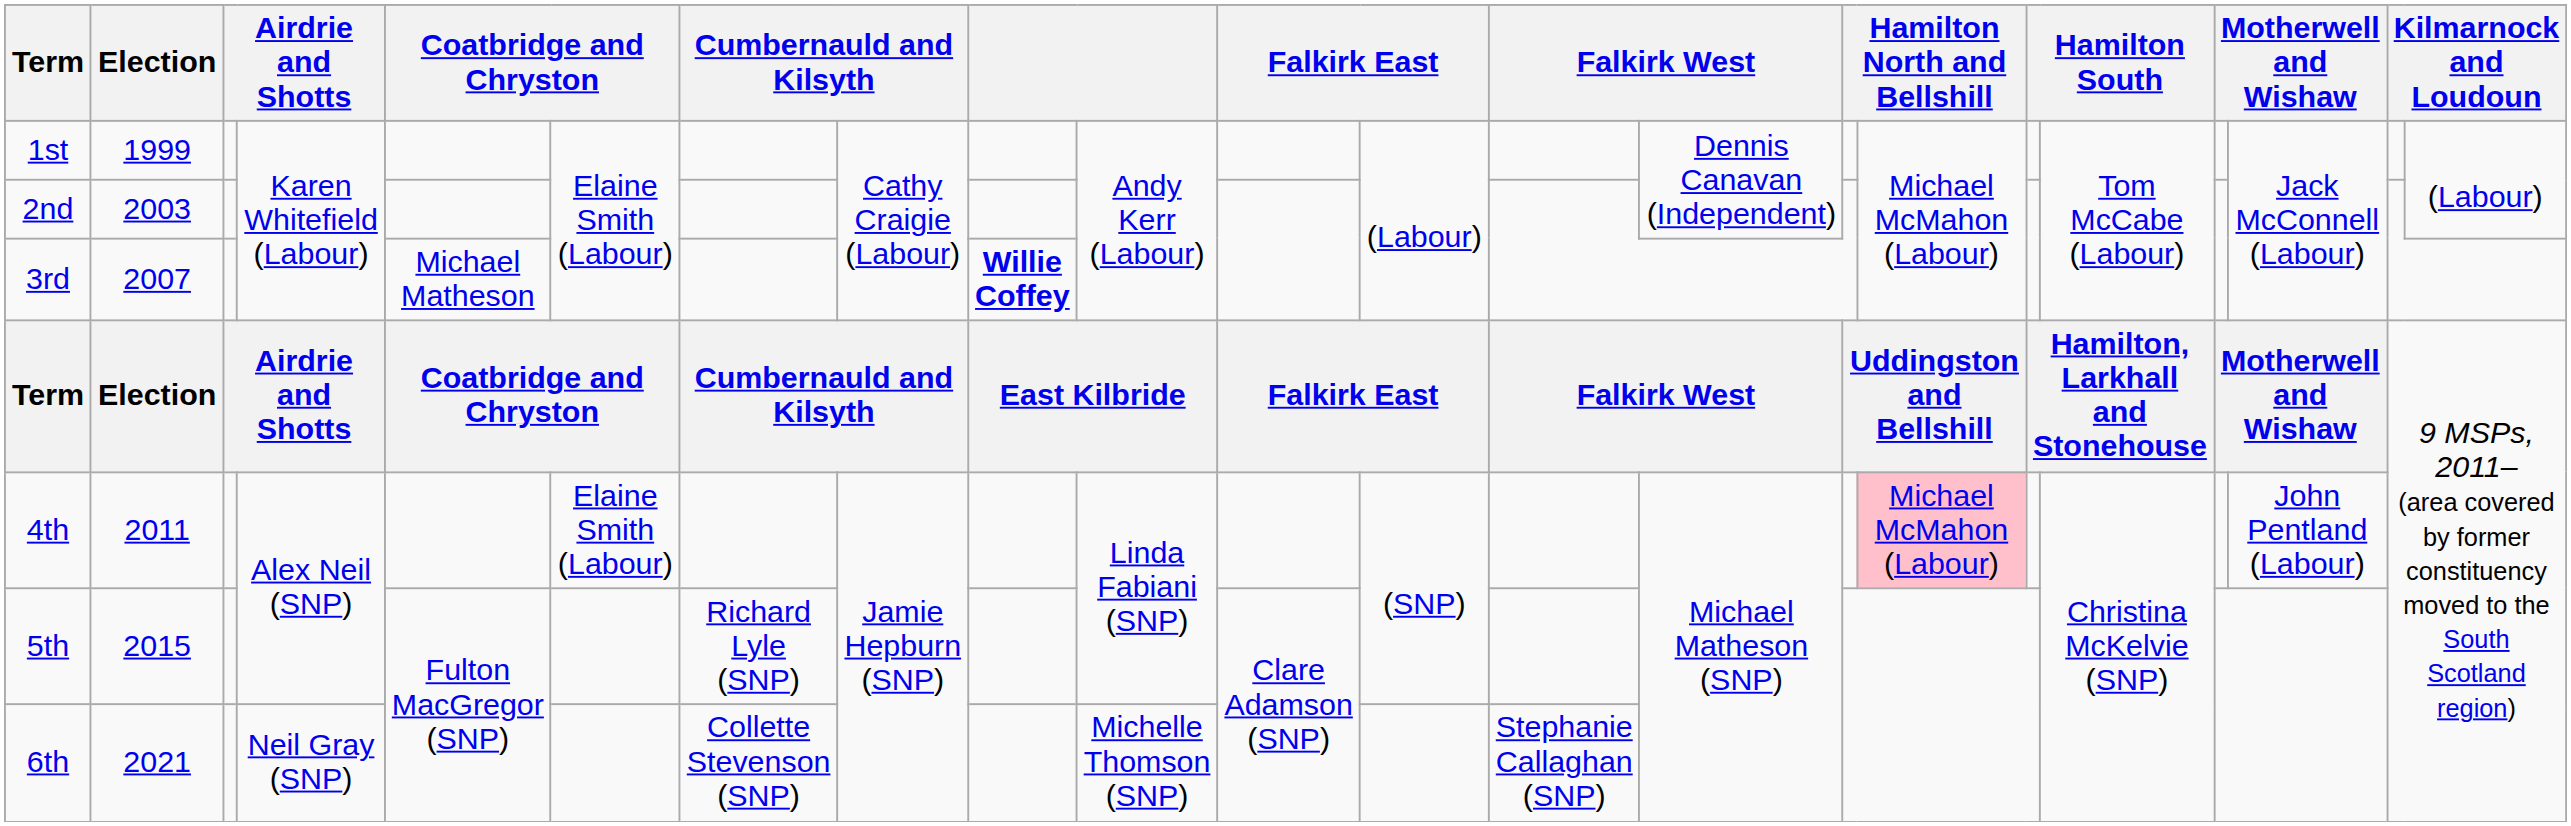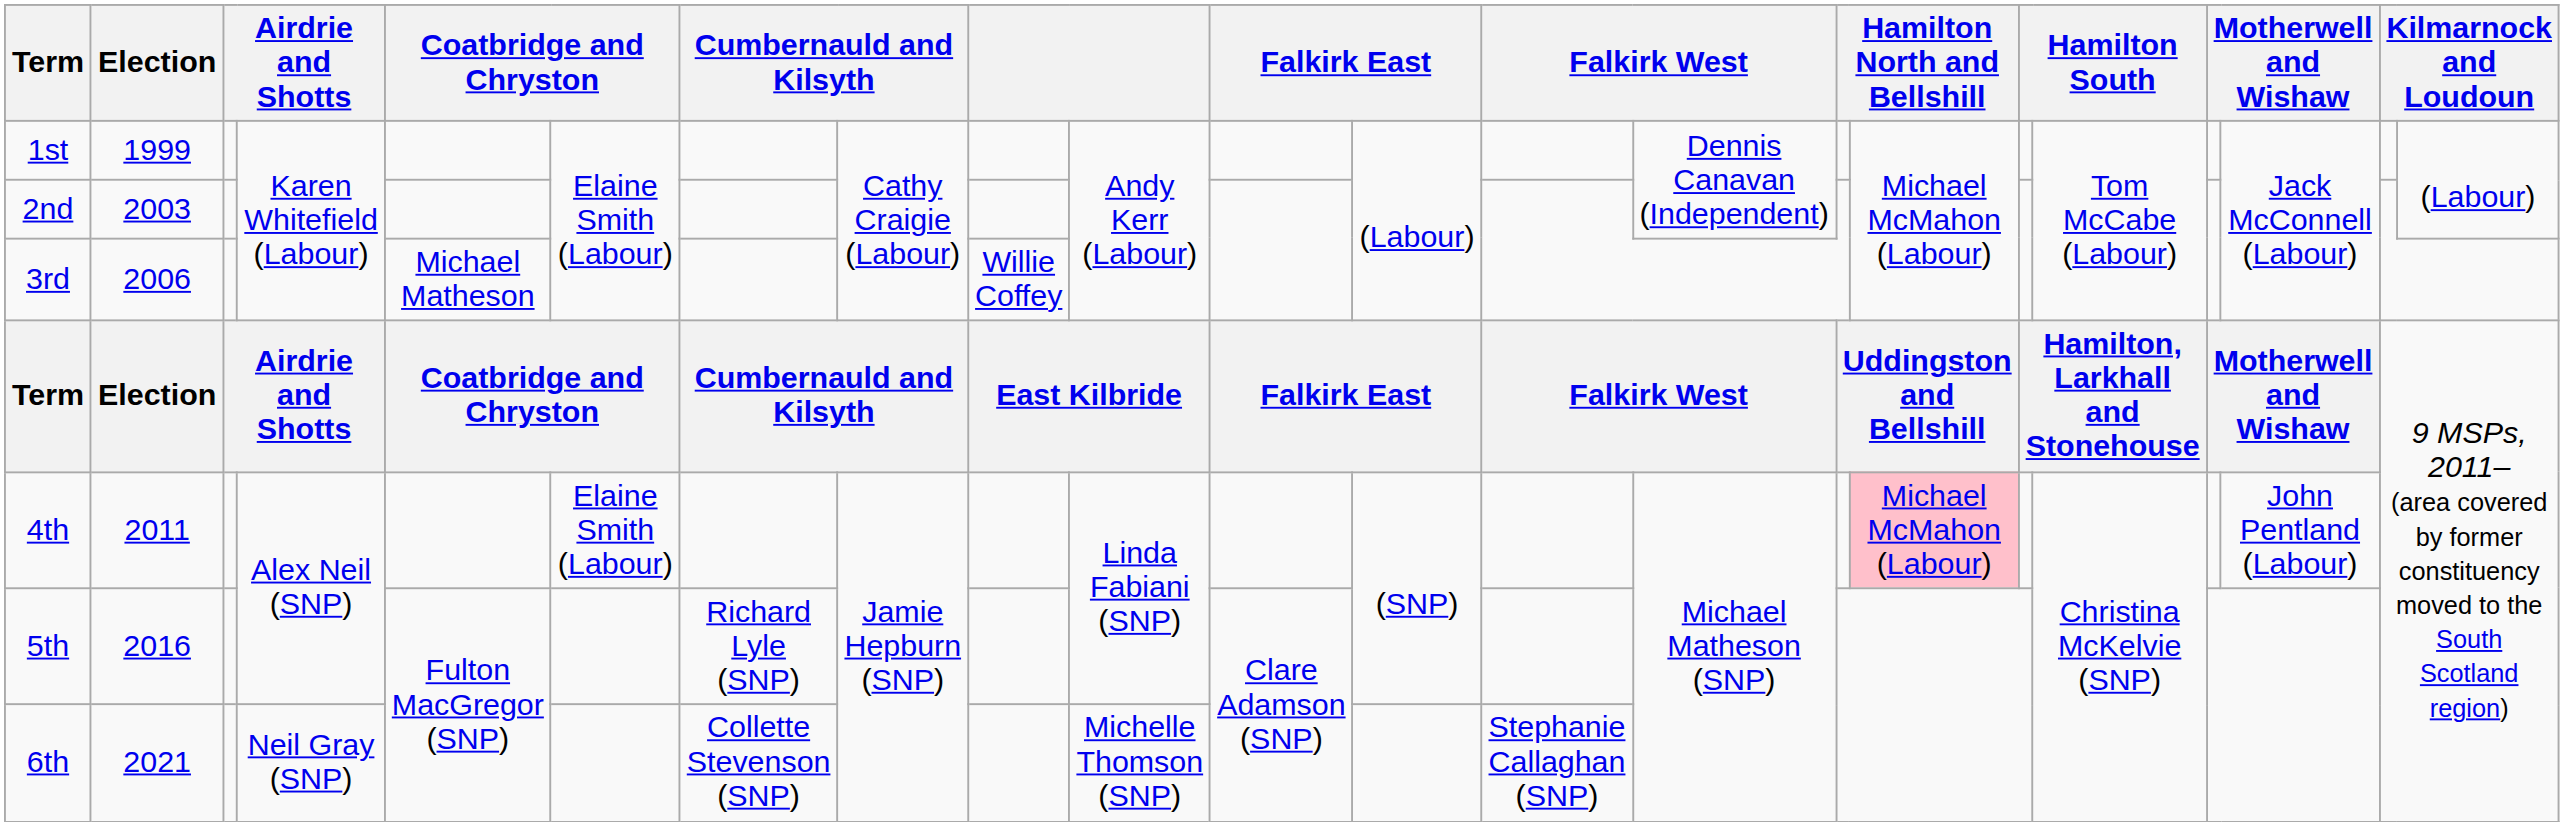(157, 278) 2007 -> (157, 278) 2006
(1022, 278) bold -> (1019, 278) normal
(157, 645) 2015 -> (157, 645) 2016
